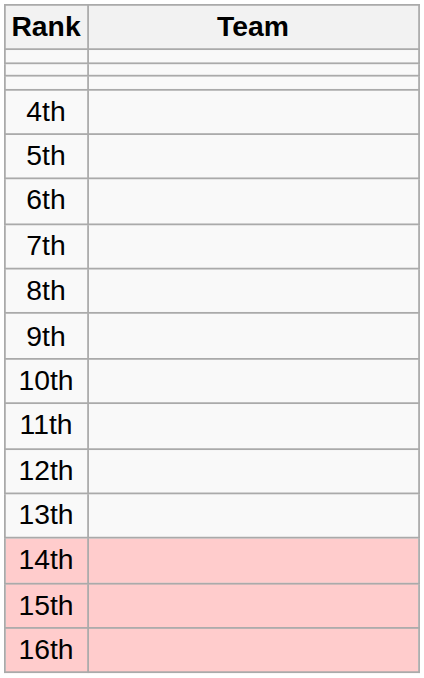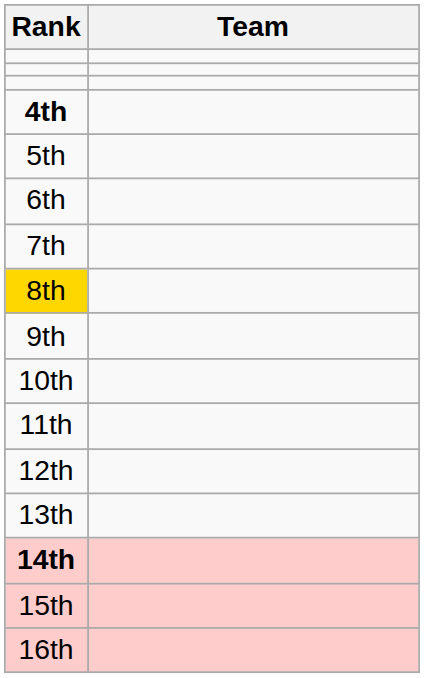(46, 111) normal -> (46, 111) bold
(46, 290) no background -> (46, 290) gold background
(46, 560) normal -> (46, 560) bold
